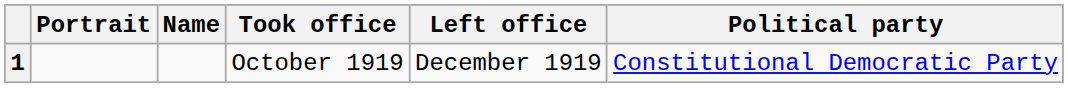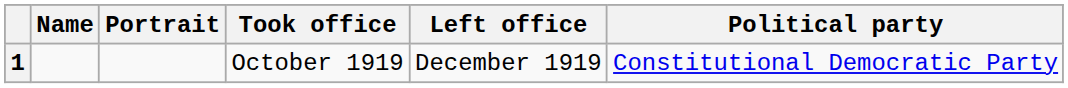columns swapped: (94, 24) <-> (191, 24)
